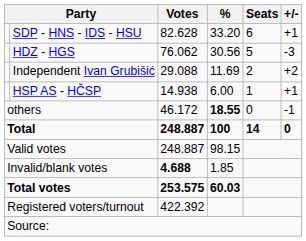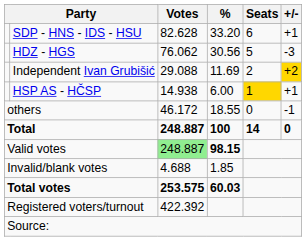(291, 71) no background -> (291, 71) gold background
(249, 91) no background -> (249, 91) gold background
(225, 110) bold -> (225, 110) normal
(182, 149) no background -> (182, 149) lightgreen background
(225, 149) normal -> (225, 149) bold
(176, 168) bold -> (176, 168) normal
